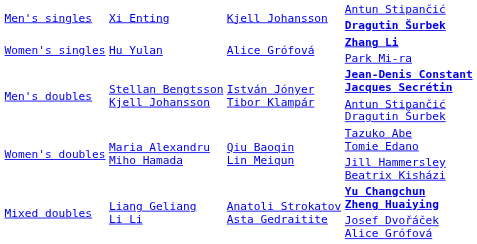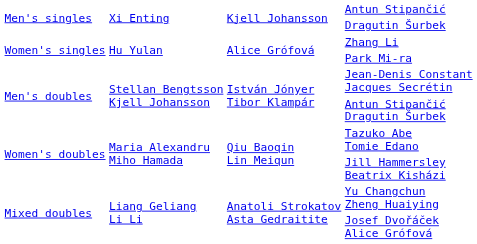(395, 25) bold -> (395, 25) normal
(372, 42) bold -> (372, 42) normal
(409, 81) bold -> (409, 81) normal
(392, 198) bold -> (392, 198) normal
